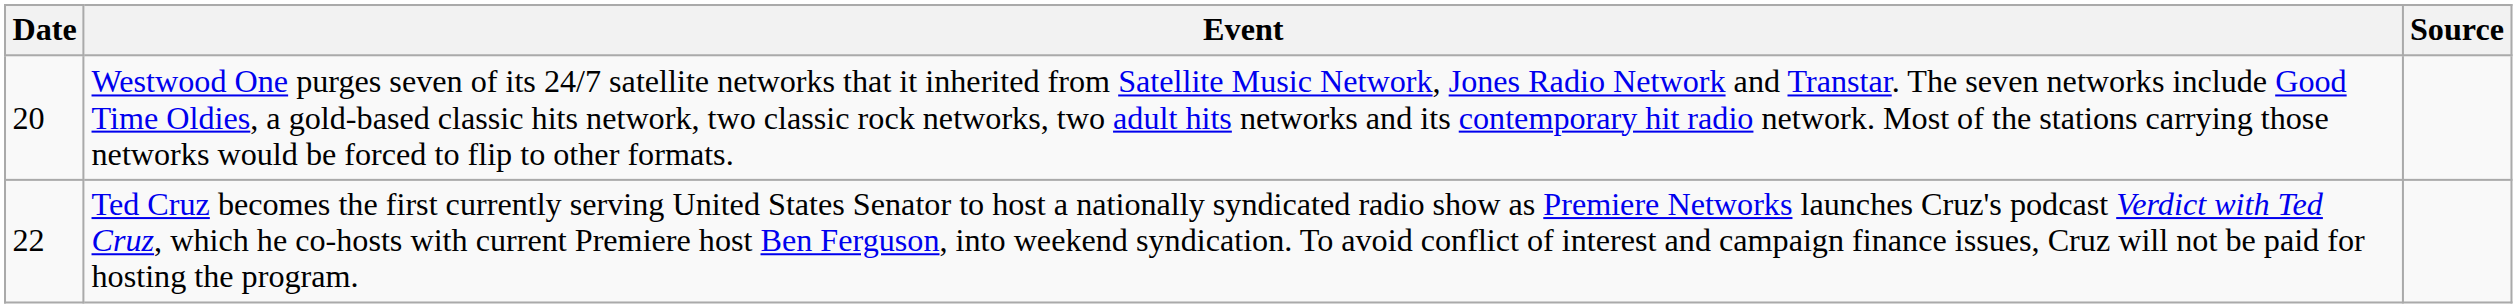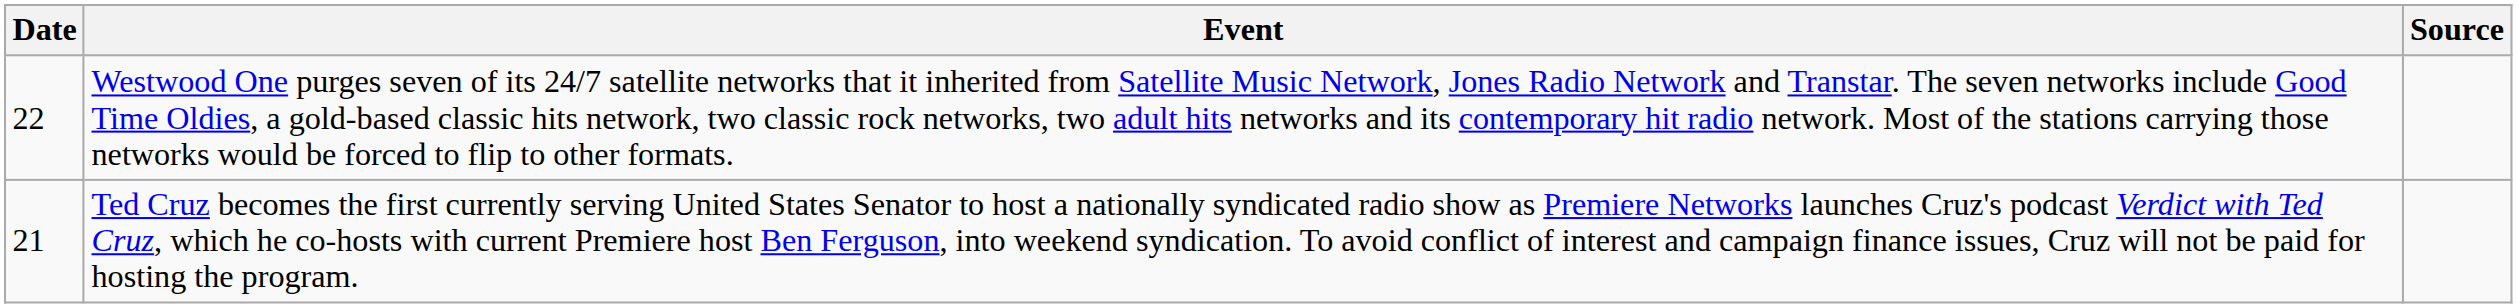(28, 117) 20 -> (28, 117) 22
(28, 240) 22 -> (28, 240) 21
